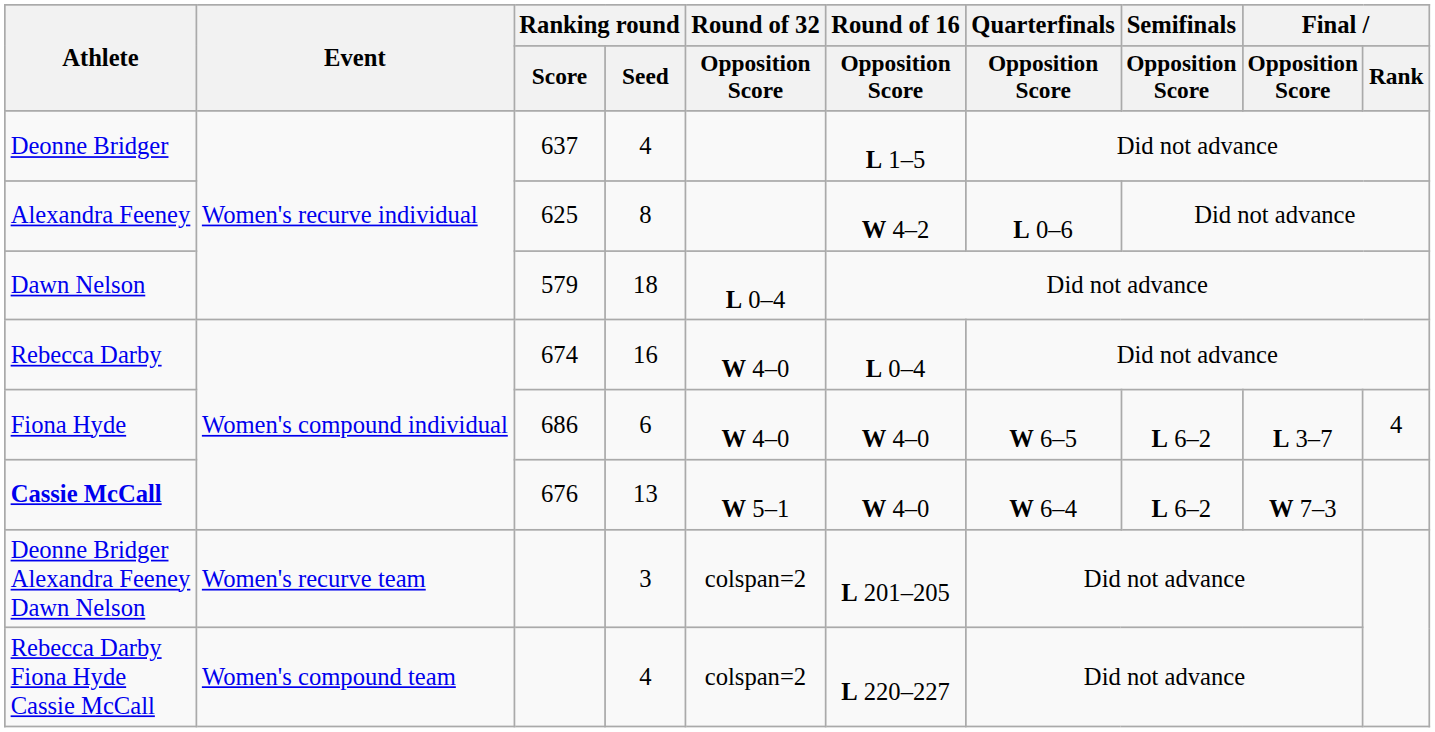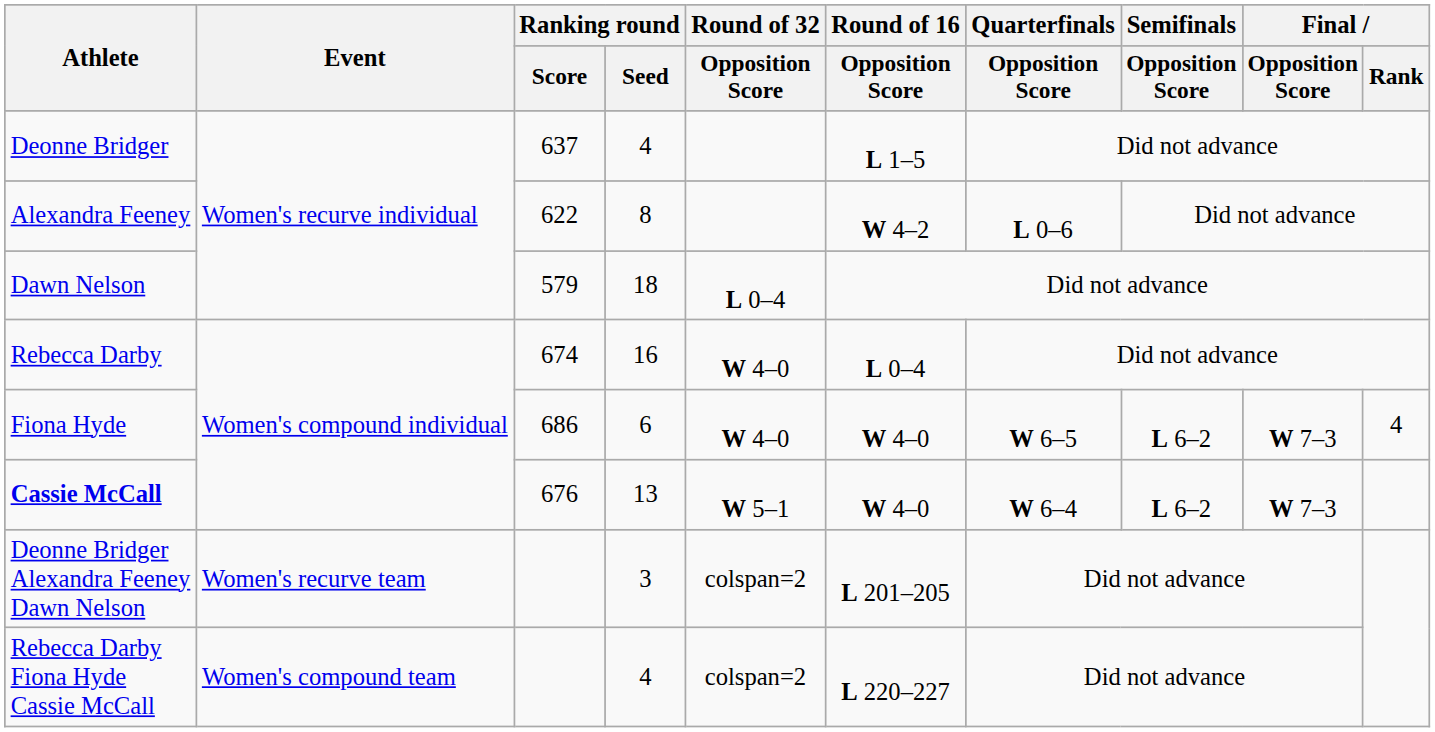(560, 215) 625 -> (560, 215) 622
(1303, 439) L 3–7 -> (1303, 439) W 7–3
